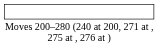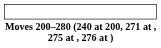(79, 32) normal -> (81, 32) bold
